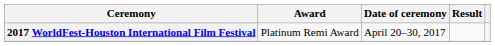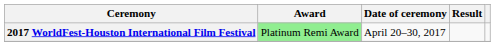(310, 32) no background -> (310, 32) lightgreen background
